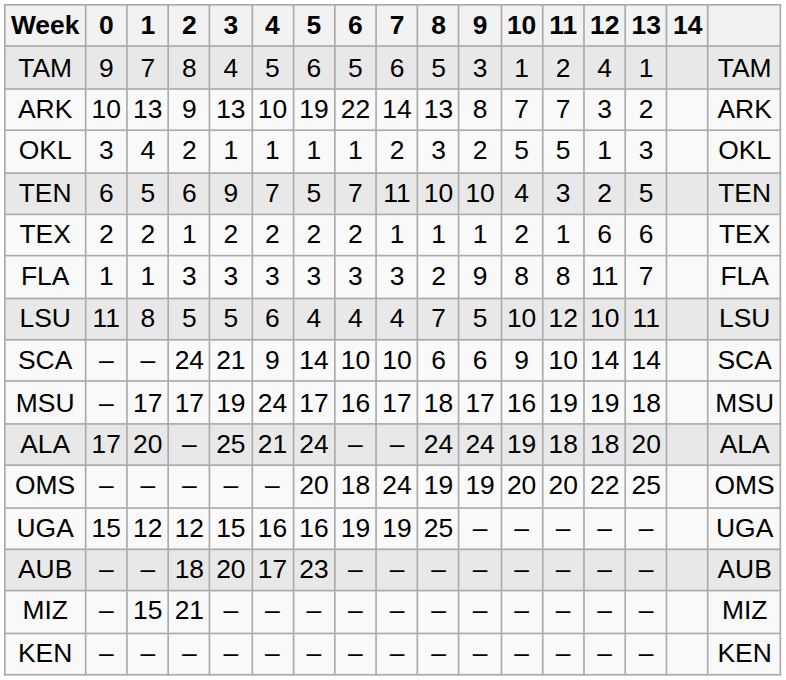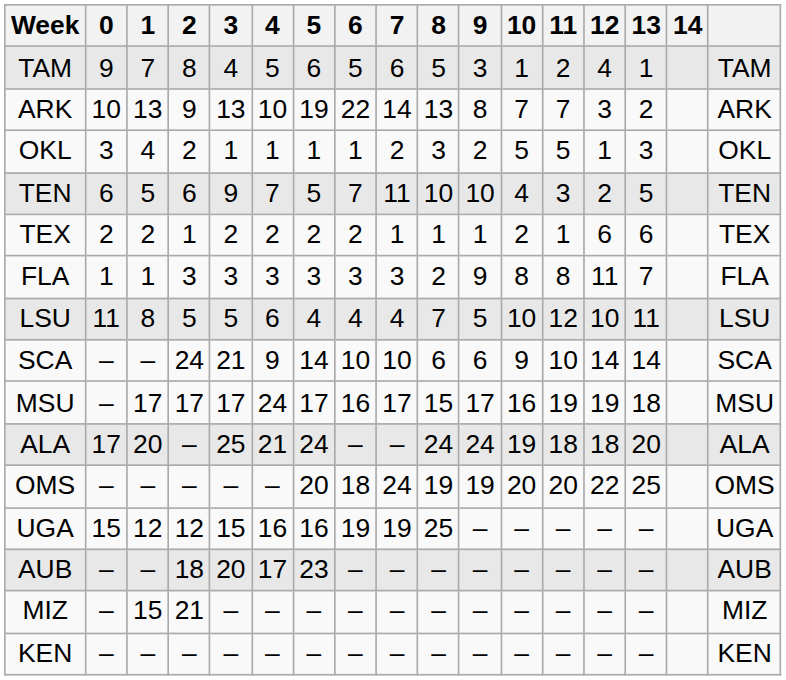(231, 402) 19 -> (231, 402) 17
(439, 402) 18 -> (439, 402) 15
